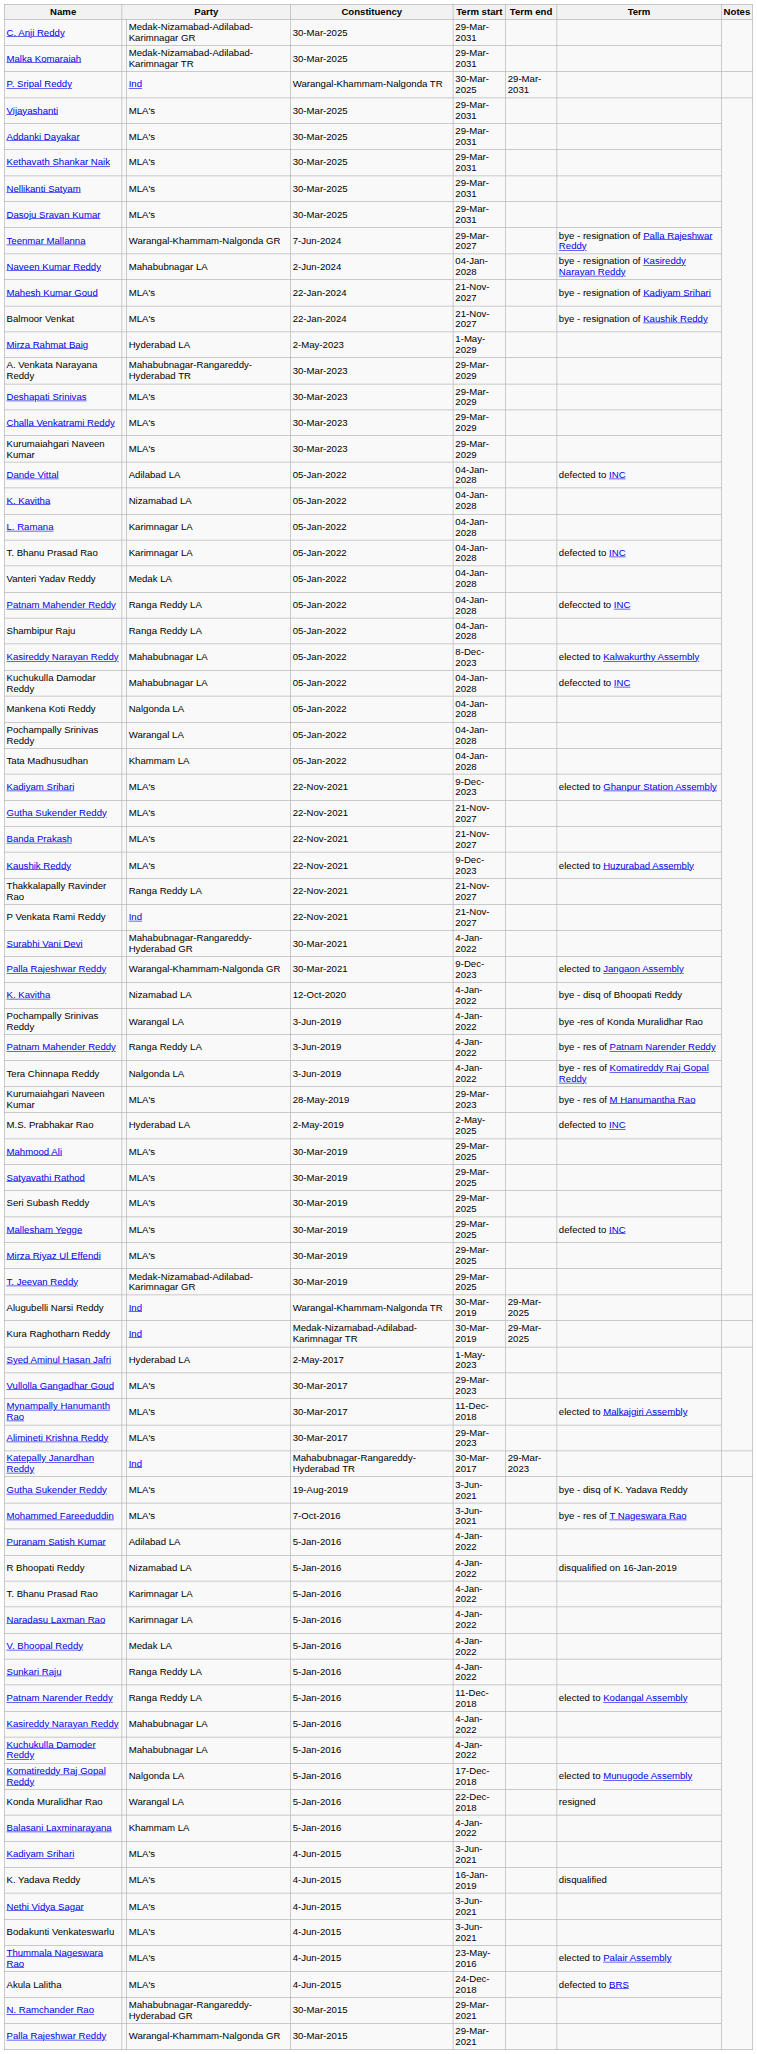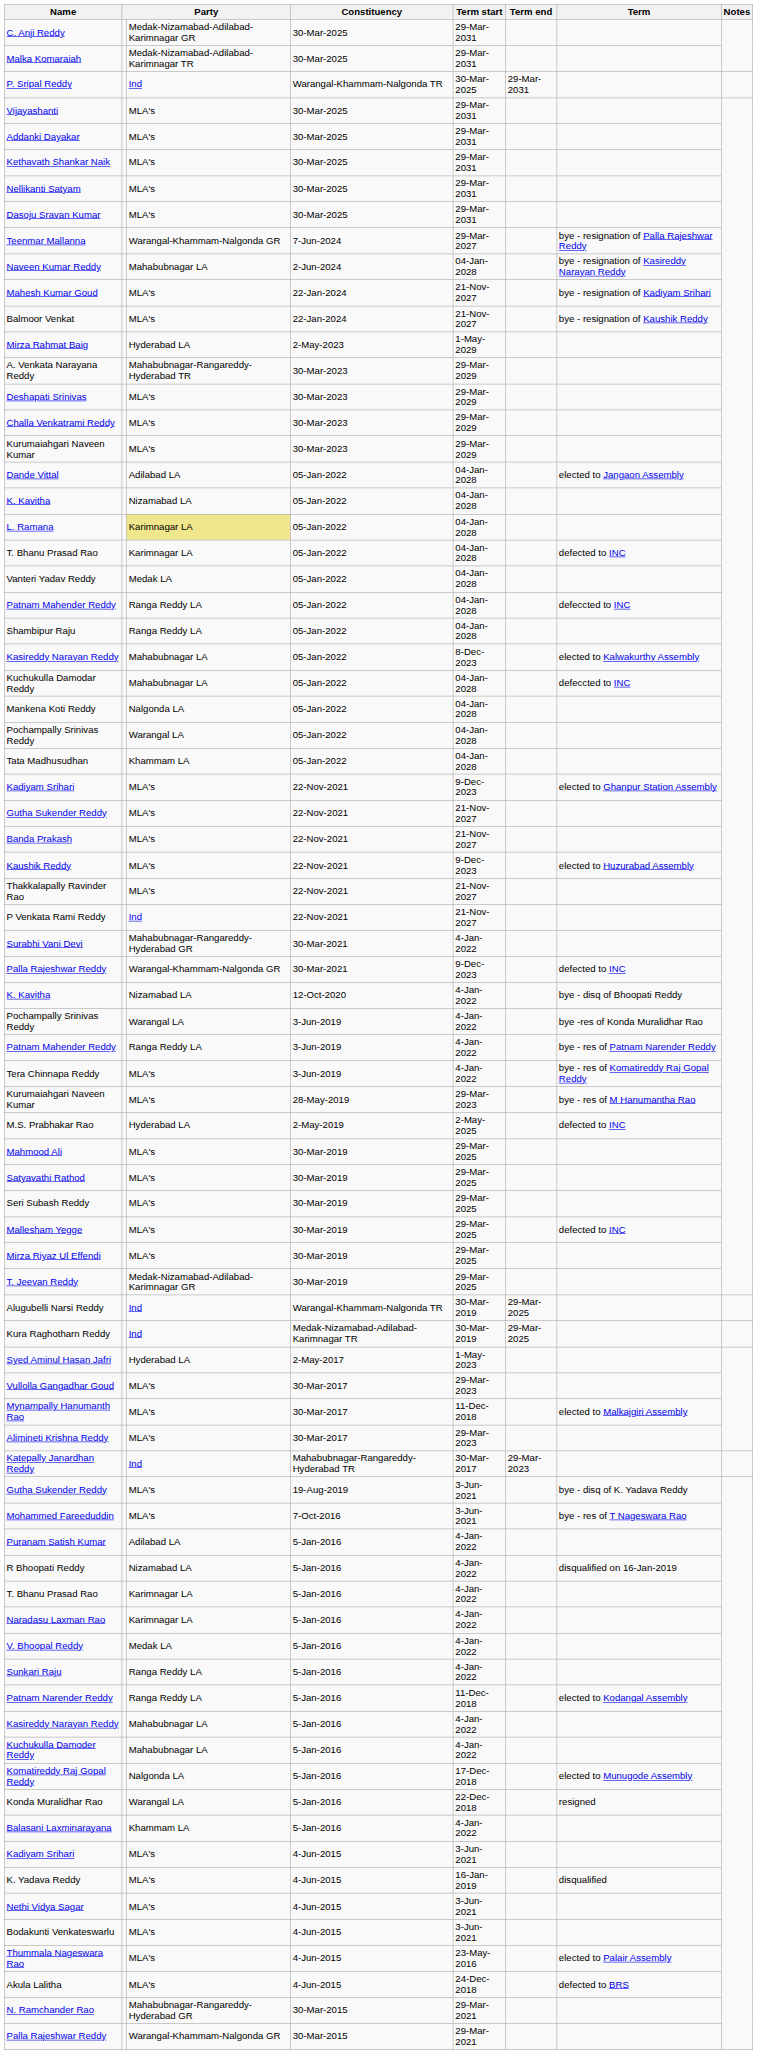(592, 475) defected to INC -> (621, 475) elected to Jangaon Assembly
(161, 527) no background -> (161, 527) khaki background
(165, 891) Ranga Reddy LA -> (142, 891) MLA's
(621, 969) elected to Jangaon Assembly -> (592, 969) defected to INC
(156, 1073) Nalgonda LA -> (142, 1073) MLA's
